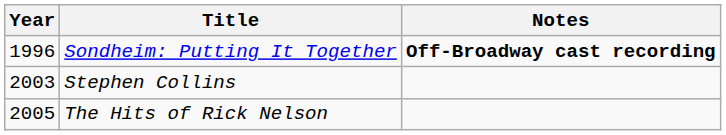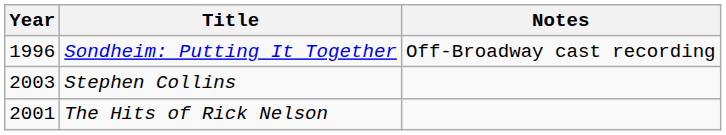(561, 51) bold -> (561, 51) normal
(32, 114) 2005 -> (32, 114) 2001
